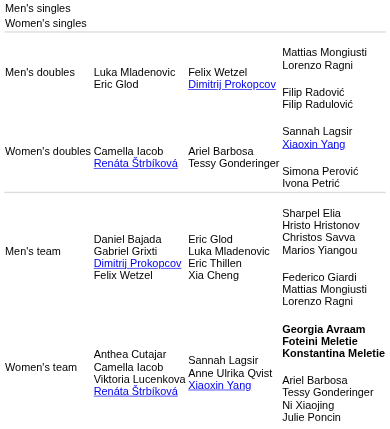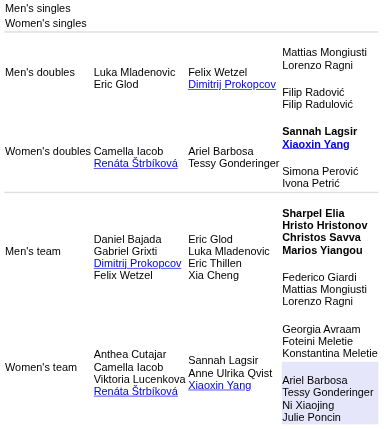(317, 138) normal -> (320, 138) bold
(321, 232) normal -> (325, 232) bold
(334, 341) bold -> (330, 341) normal
(328, 399) no background -> (328, 399) lavender background
